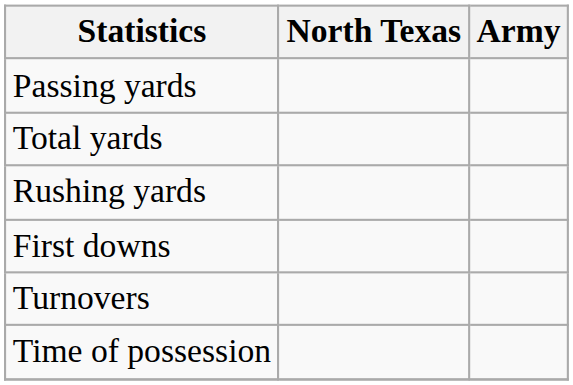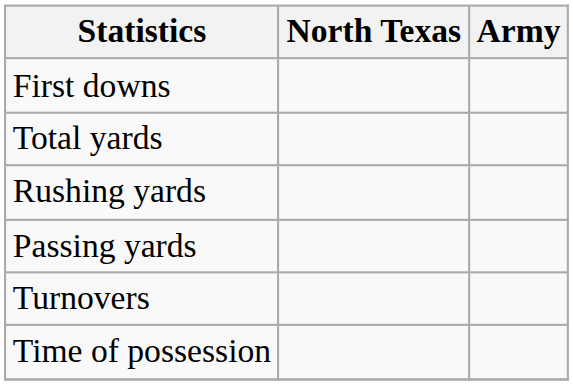rows swapped: (92, 244) <-> (105, 85)
